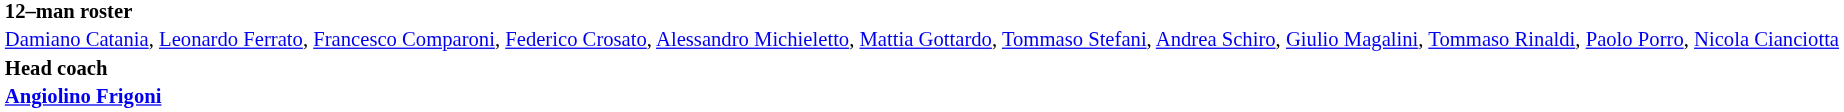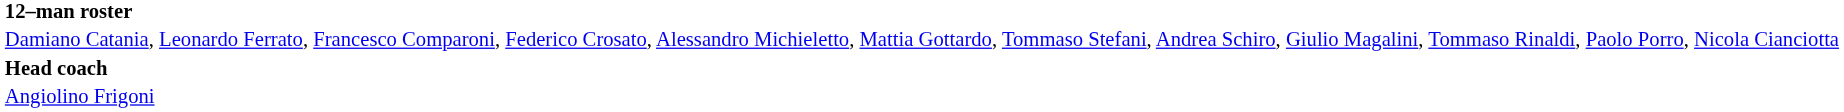(83, 96) bold -> (80, 96) normal
